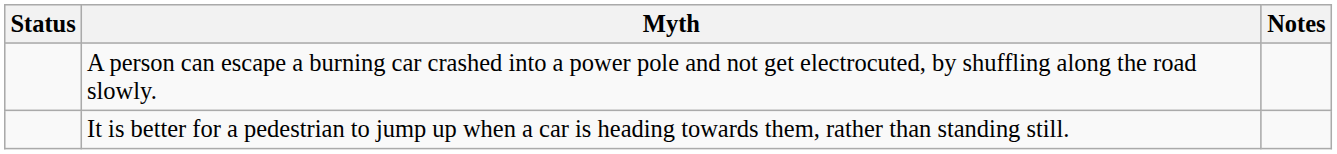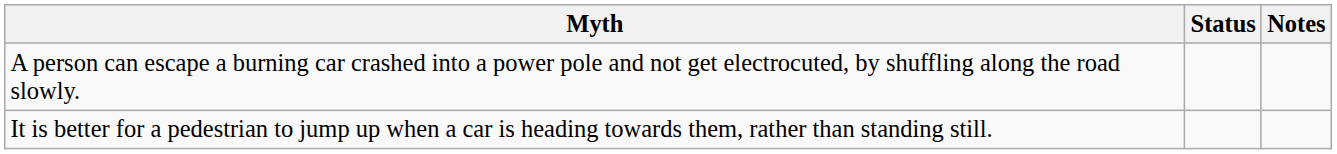columns swapped: (671, 23) <-> (43, 23)
